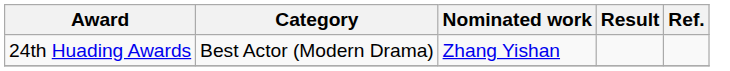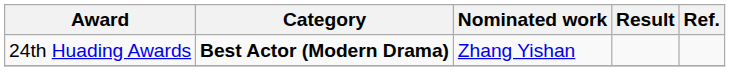(317, 50) normal -> (325, 50) bold
